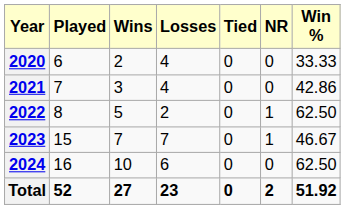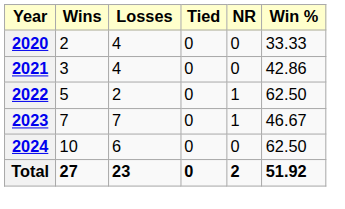- column: (80, 26)
